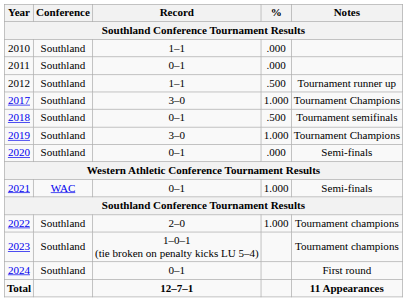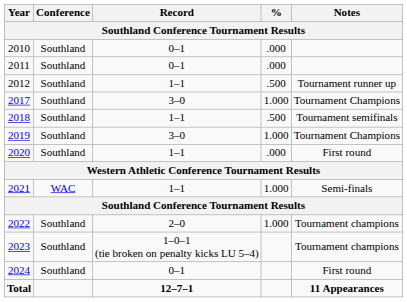(177, 48) 1–1 -> (177, 48) 0–1
(177, 118) 0–1 -> (177, 118) 1–1
(177, 153) 0–1 -> (177, 153) 1–1
(347, 153) Semi-finals -> (347, 153) First round
(177, 188) 0–1 -> (177, 188) 1–1
